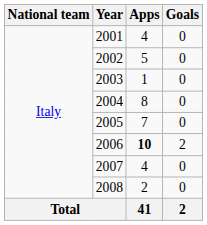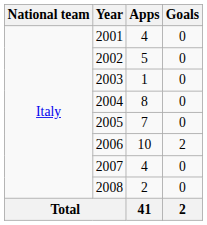(144, 144) bold -> (144, 144) normal
